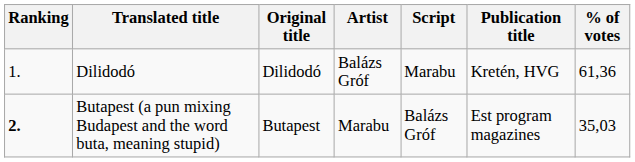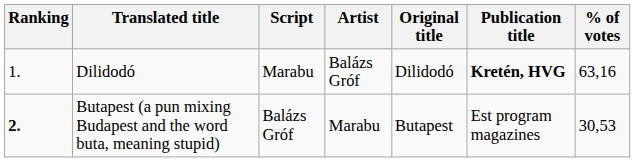columns swapped: (296, 26) <-> (434, 17)
(515, 71) normal -> (518, 71) bold
(597, 71) 61,36 -> (597, 71) 63,16
(597, 125) 35,03 -> (597, 125) 30,53
